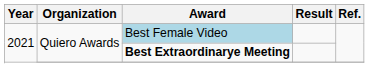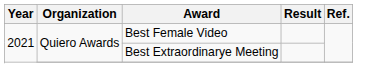(176, 33) lightblue background -> (176, 33) no background
(207, 52) bold -> (202, 52) normal
